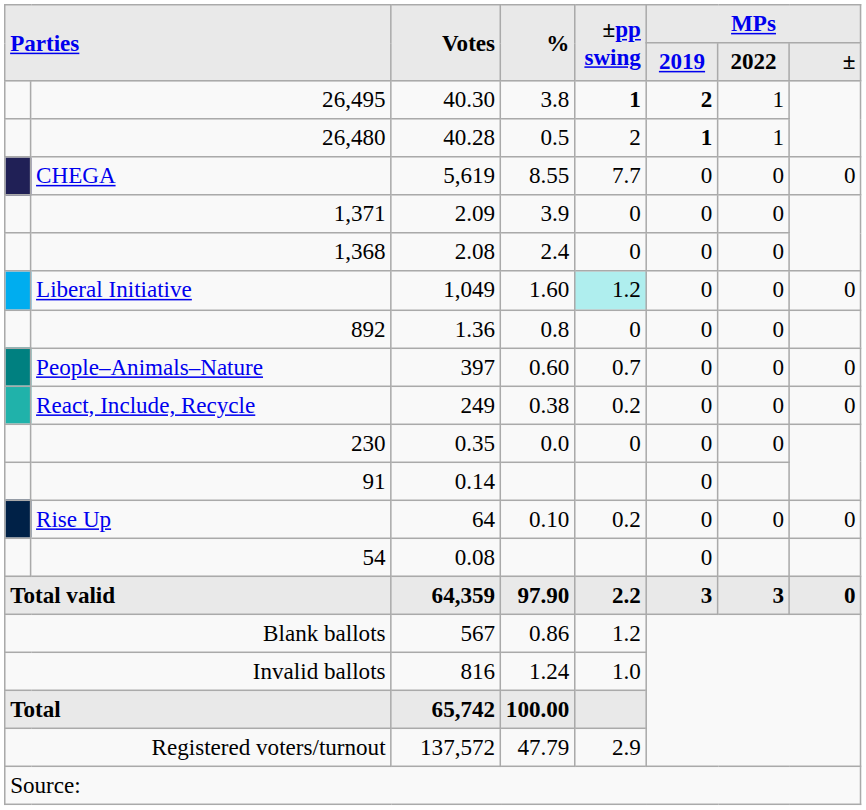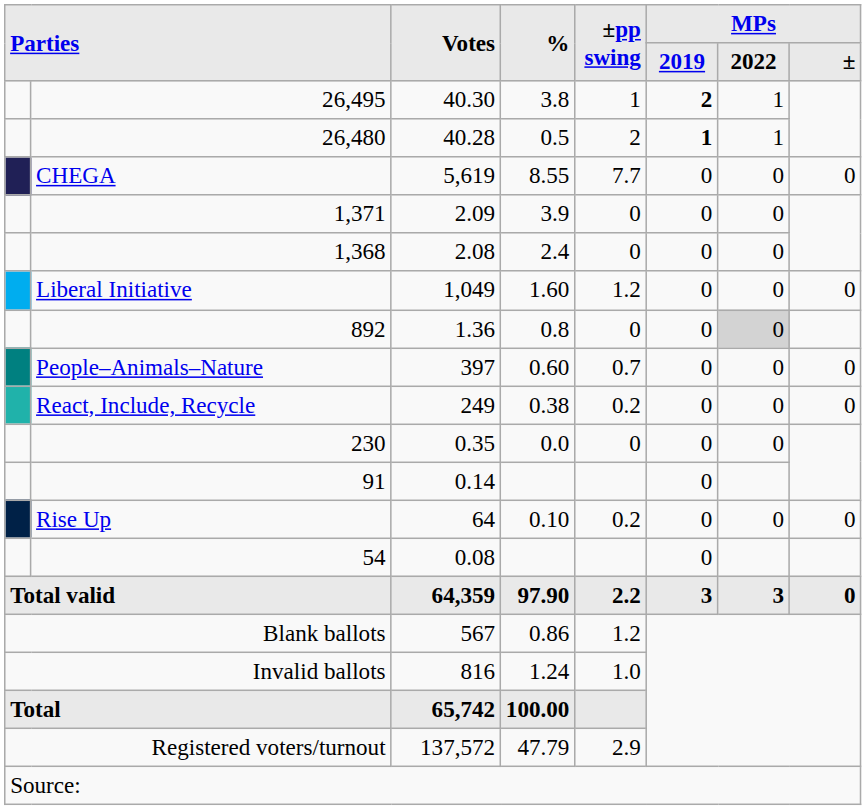(635, 99) bold -> (635, 99) normal
(626, 290) paleturquoise background -> (626, 290) no background
(778, 328) no background -> (778, 328) lightgrey background
